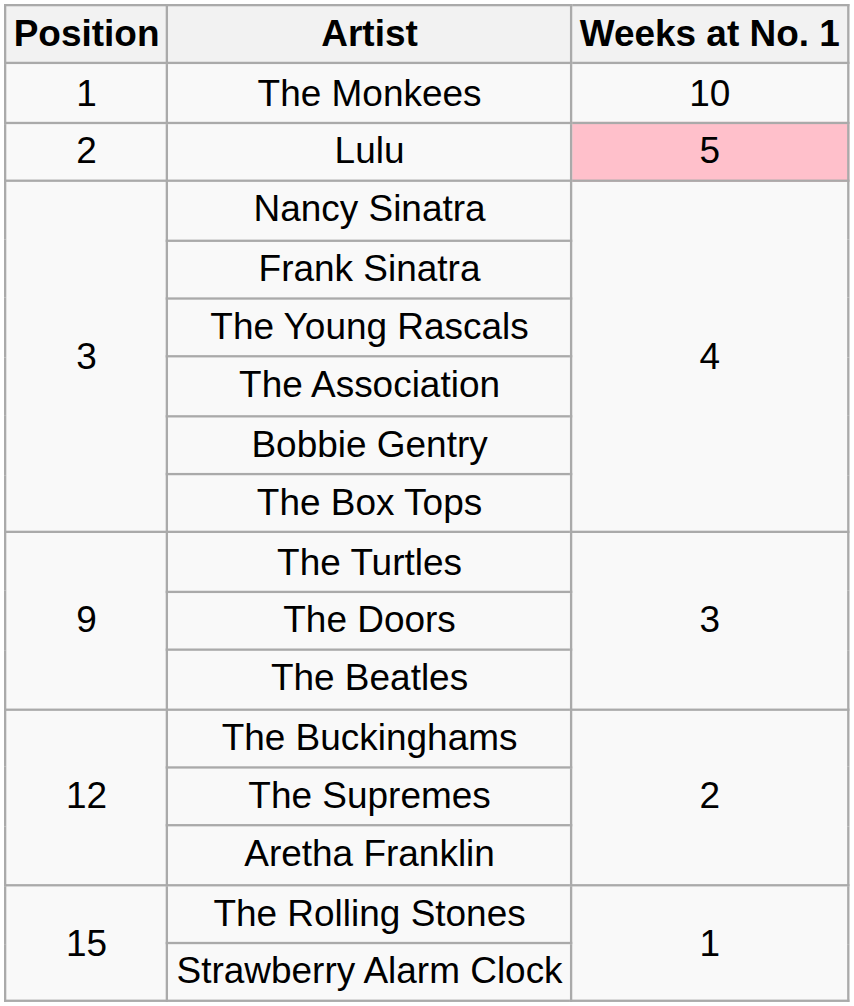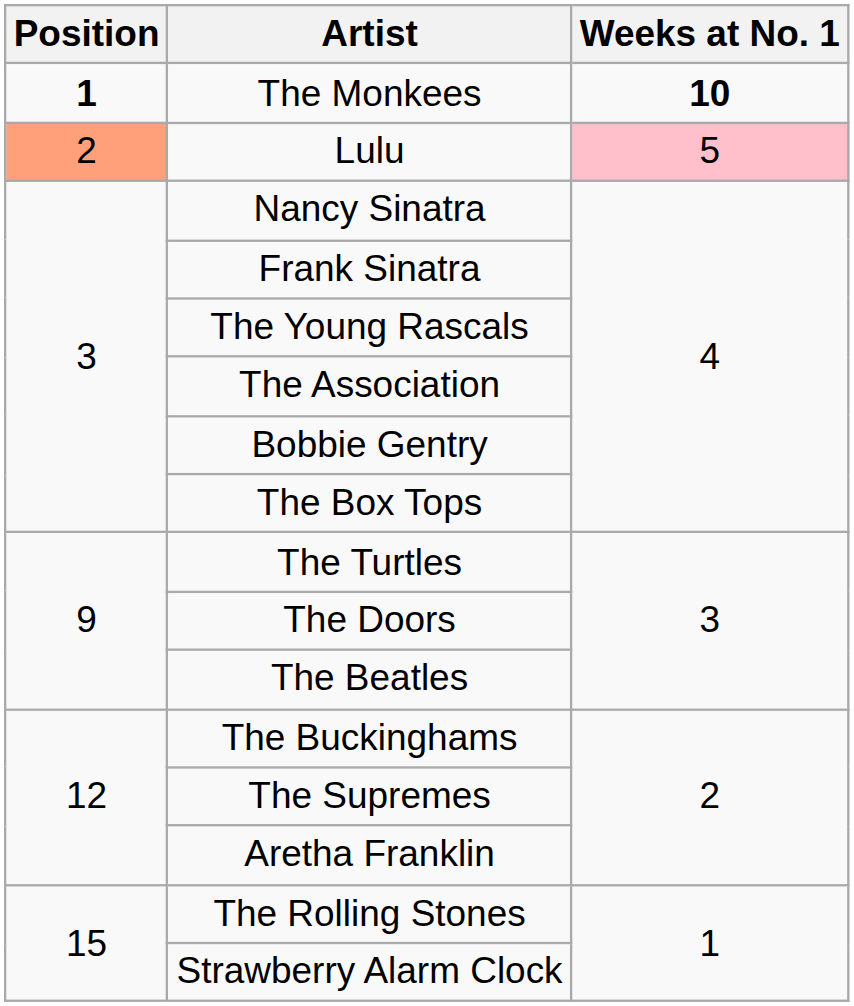(87, 92) normal -> (87, 92) bold
(710, 92) normal -> (710, 92) bold
(87, 151) no background -> (87, 151) lightsalmon background
